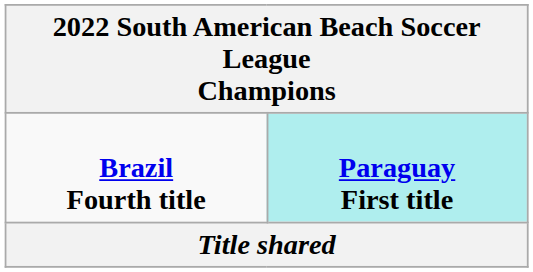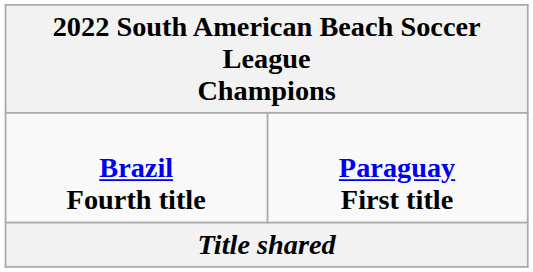(397, 183) paleturquoise background -> (397, 183) no background
